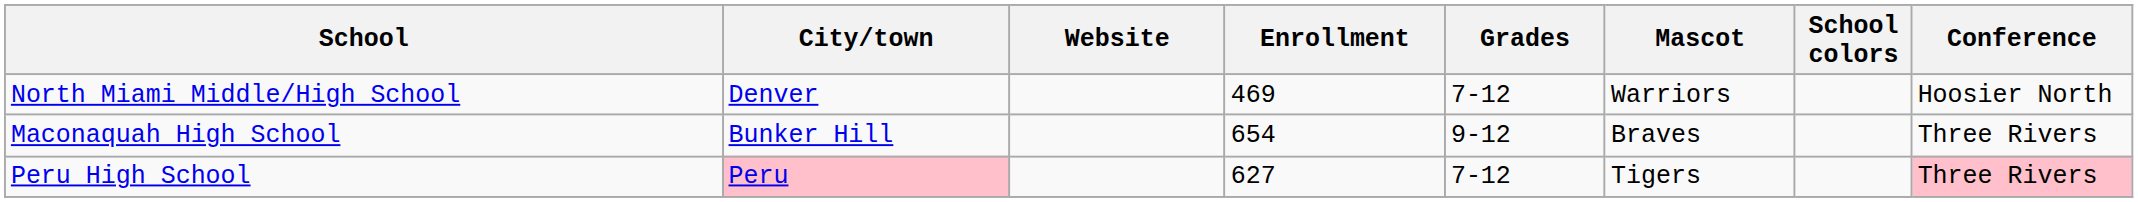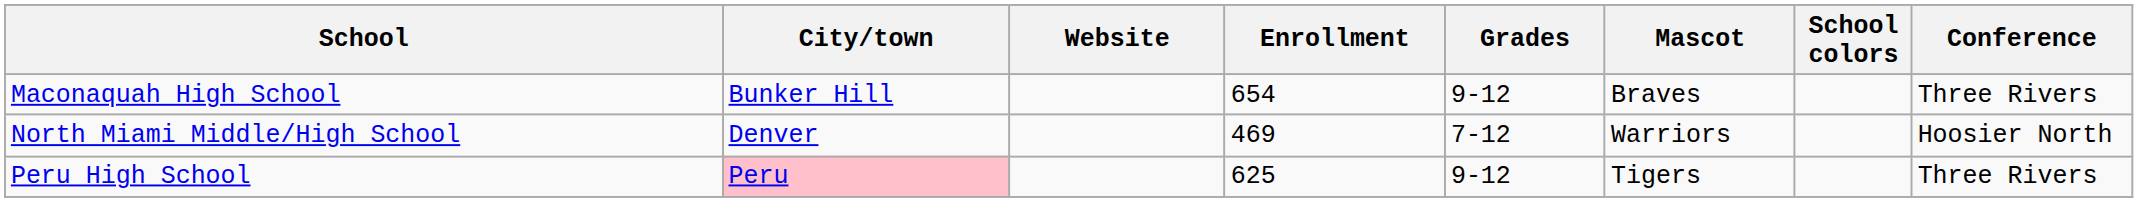rows swapped: (176, 135) <-> (236, 95)
(1253, 176) 627 -> (1253, 176) 625
(1481, 176) 7-12 -> (1481, 176) 9-12
(2008, 176) pink background -> (2008, 176) no background
